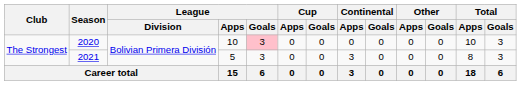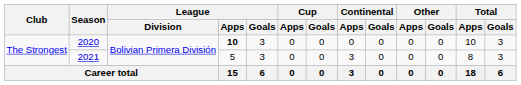(232, 42) normal -> (232, 42) bold
(262, 42) pink background -> (262, 42) no background
